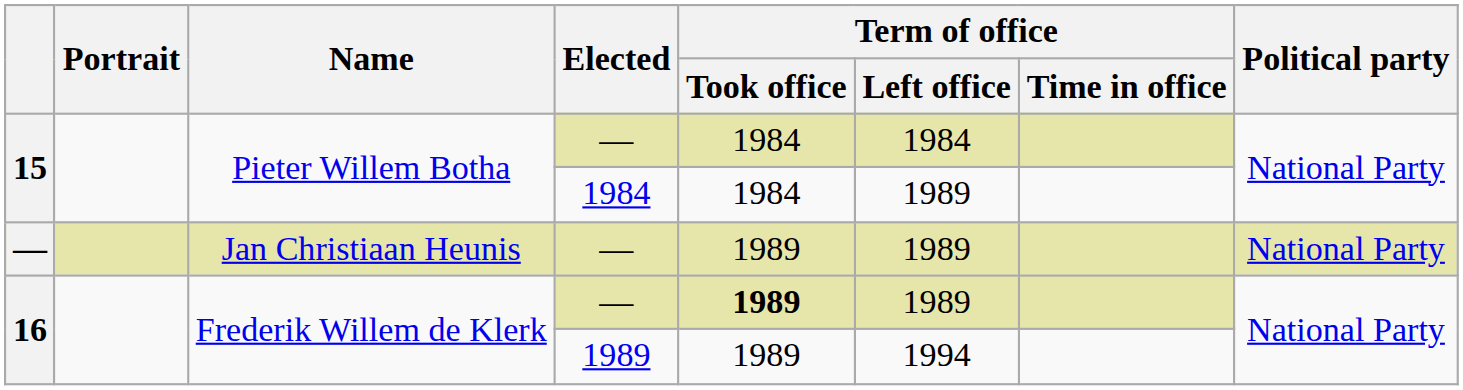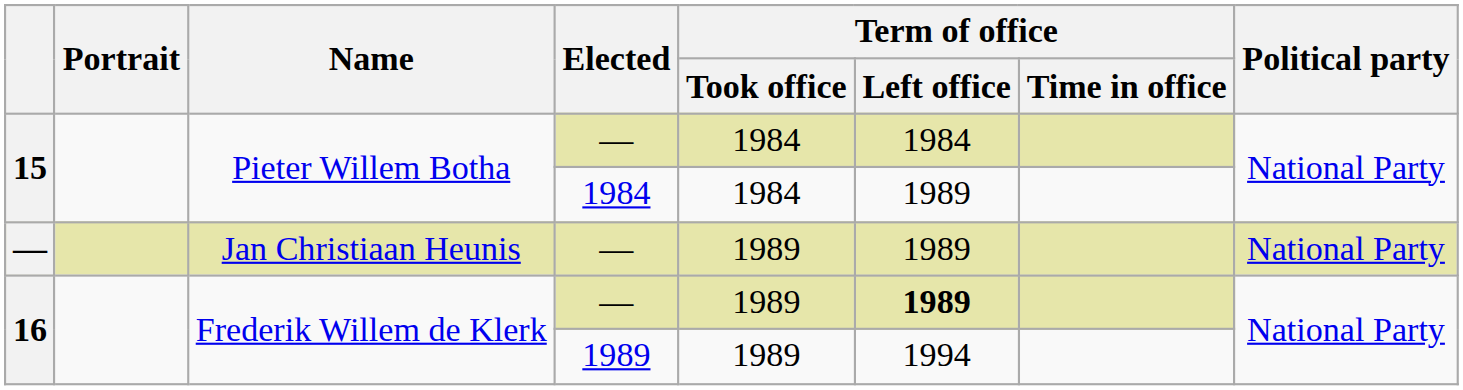(766, 301) bold -> (766, 301) normal
(937, 301) normal -> (937, 301) bold
